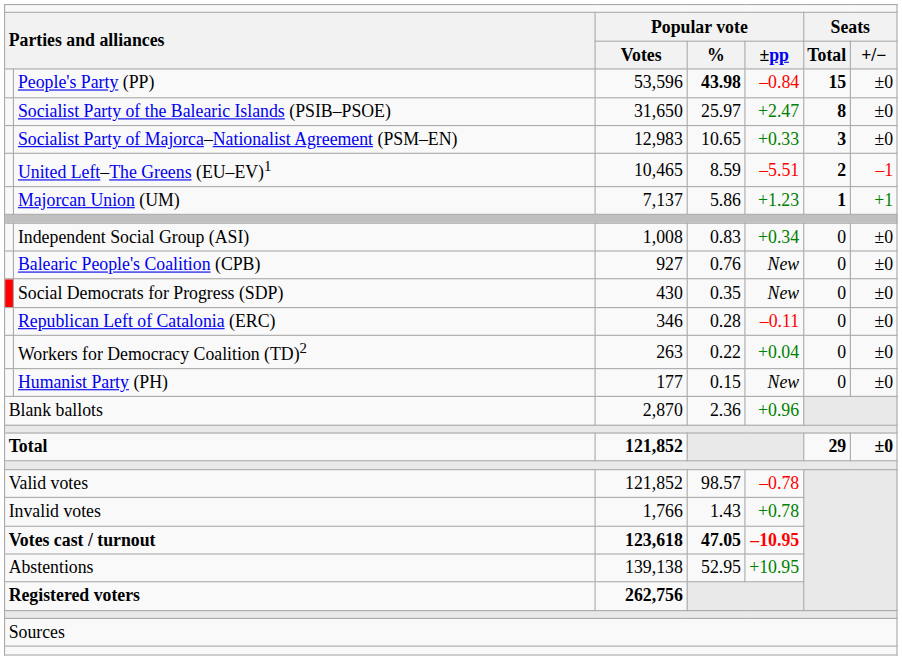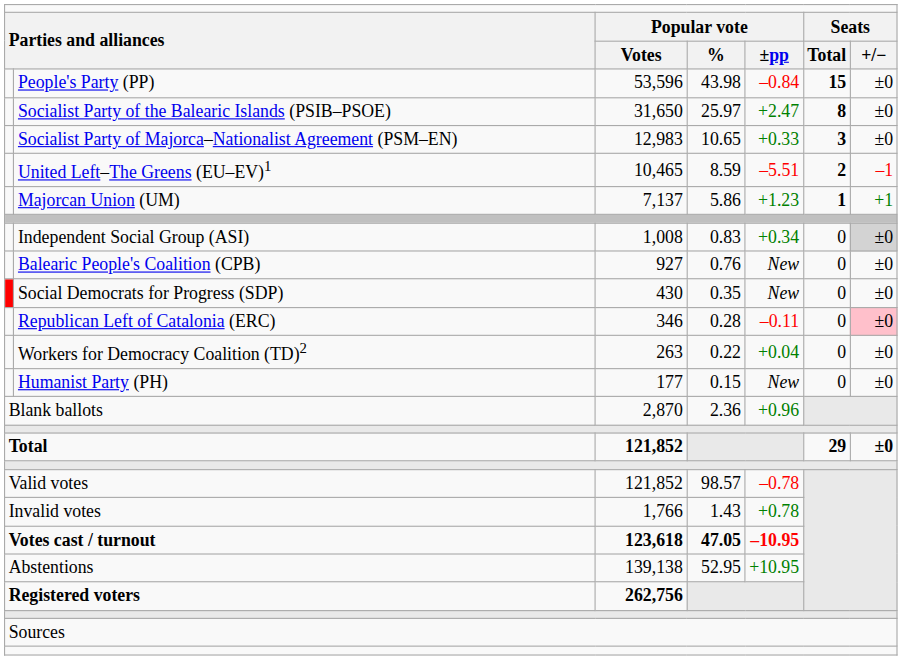(721, 83) bold -> (721, 83) normal
(884, 236) no background -> (884, 236) lightgrey background
(884, 321) no background -> (884, 321) pink background
